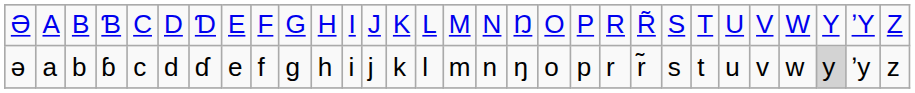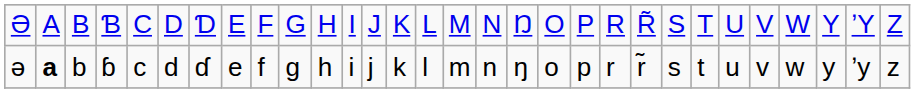(50, 66) normal -> (50, 66) bold
(829, 66) lightgrey background -> (829, 66) no background
